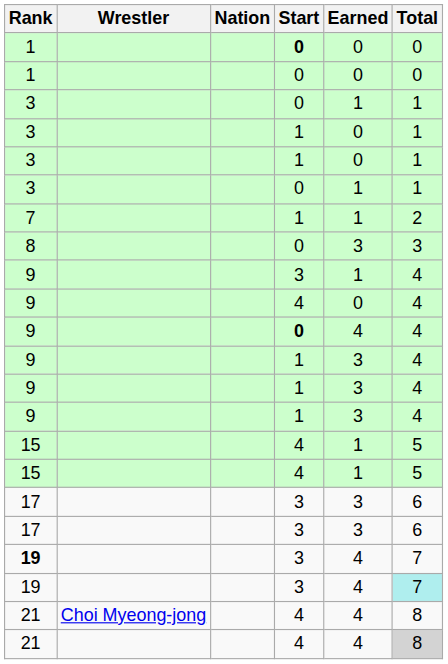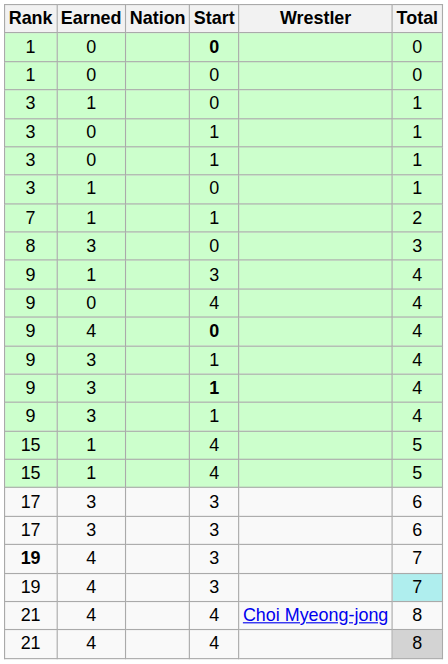columns swapped: (133, 18) <-> (358, 18)
(299, 388) normal -> (214, 388) bold
